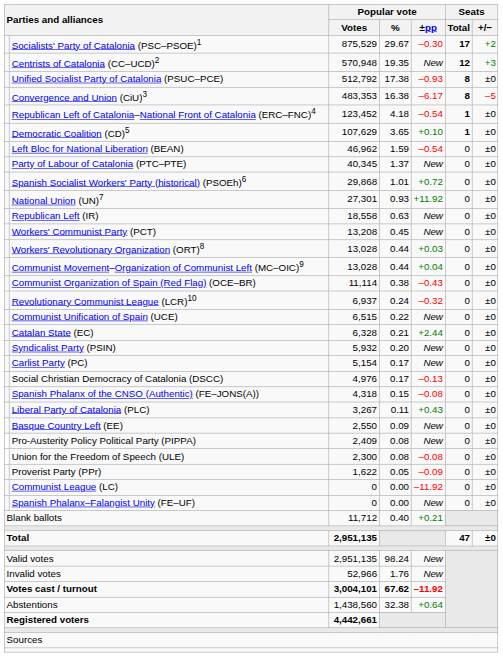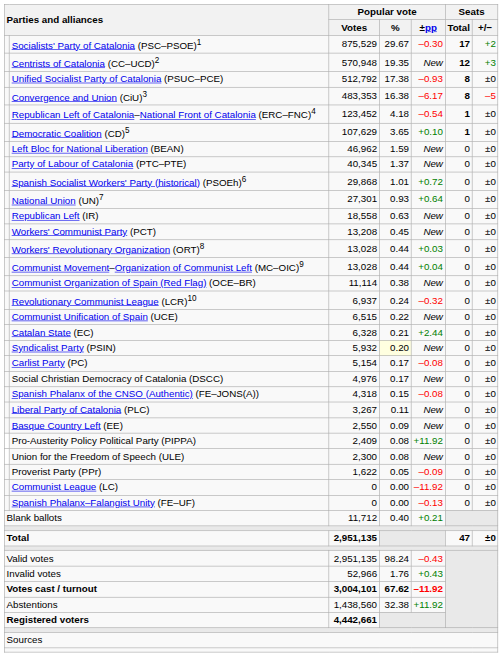(431, 149) –0.54 -> (433, 149) New
(428, 199) +11.92 -> (431, 199) +0.64
(431, 283) –0.43 -> (433, 283) New
(400, 348) no background -> (400, 348) lightyellow background
(433, 363) New -> (431, 363) –0.08
(431, 379) –0.13 -> (433, 379) New
(431, 410) +0.43 -> (433, 410) New
(433, 441) New -> (428, 441) +11.92
(431, 456) –0.08 -> (433, 456) New
(433, 503) New -> (431, 503) –0.13
(433, 558) New -> (431, 558) –0.43
(433, 573) New -> (431, 573) +0.43
(431, 604) +0.64 -> (428, 604) +11.92
